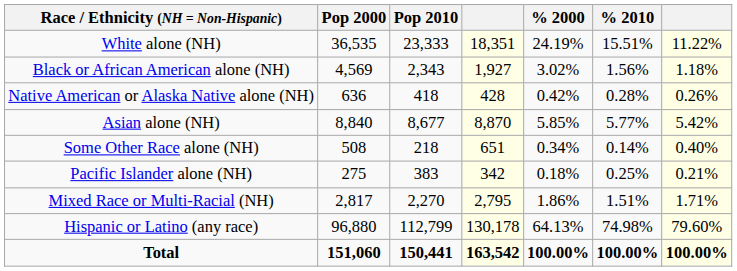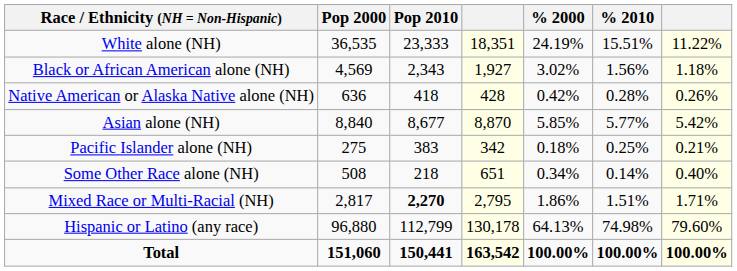rows swapped: (161, 174) <-> (161, 148)
(426, 200) normal -> (426, 200) bold
